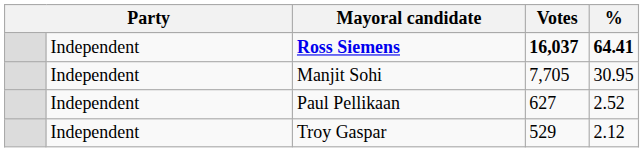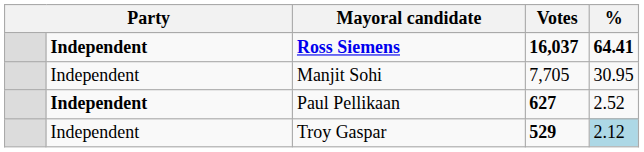(95, 47) normal -> (99, 47) bold
(95, 103) normal -> (99, 103) bold
(543, 103) normal -> (543, 103) bold
(543, 132) normal -> (543, 132) bold
(609, 132) no background -> (609, 132) lightblue background
